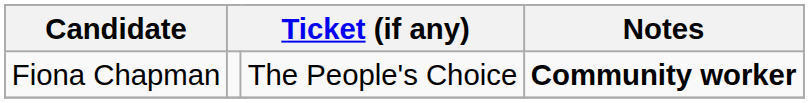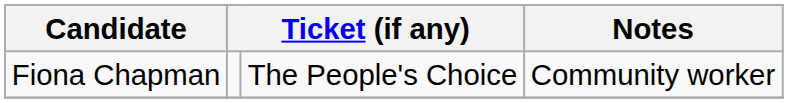(664, 75) bold -> (653, 75) normal
